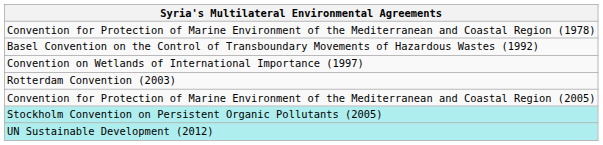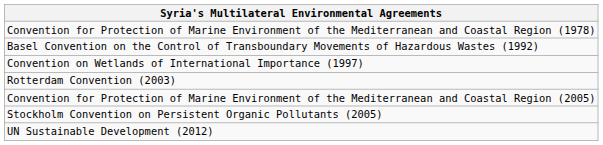(195, 115) paleturquoise background -> (195, 115) no background
(110, 132) paleturquoise background -> (110, 132) no background
